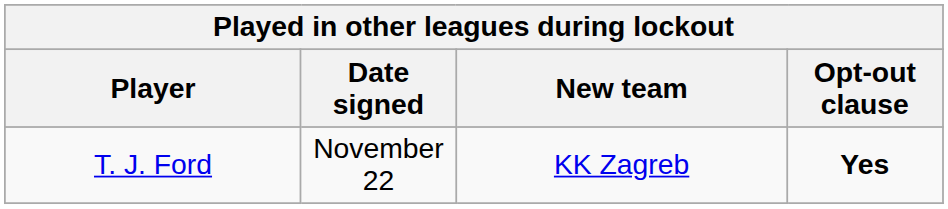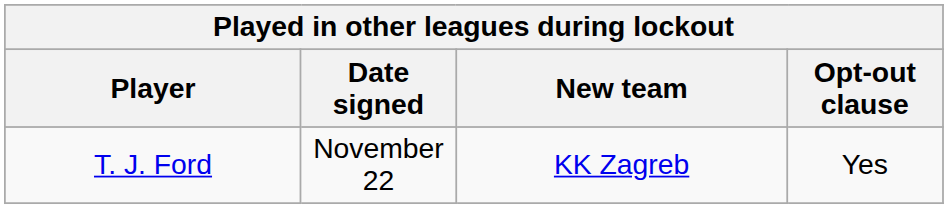(865, 164) bold -> (865, 164) normal
